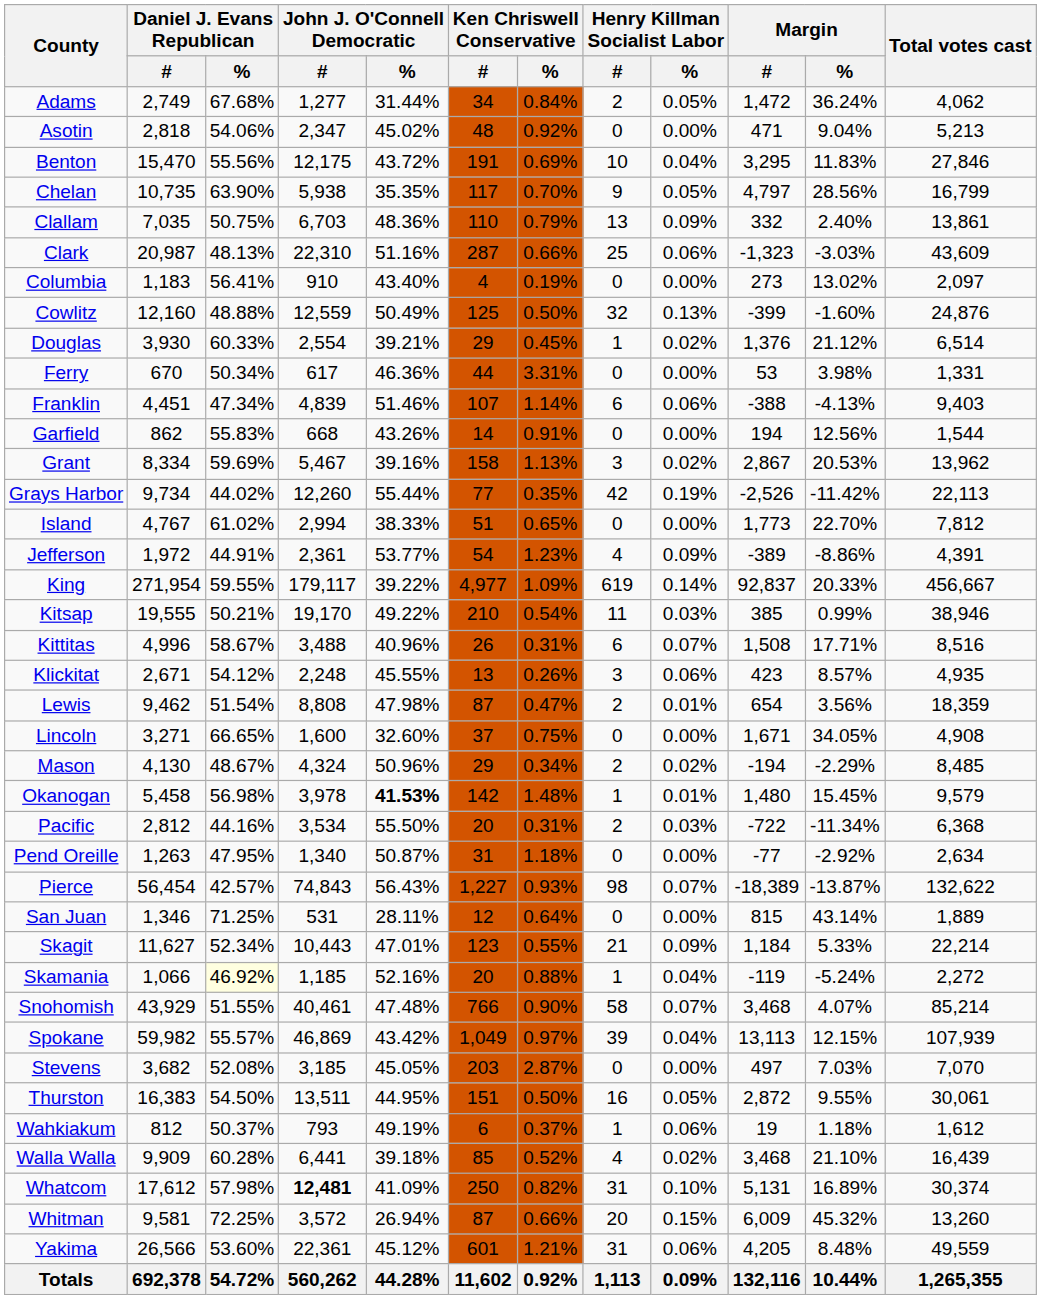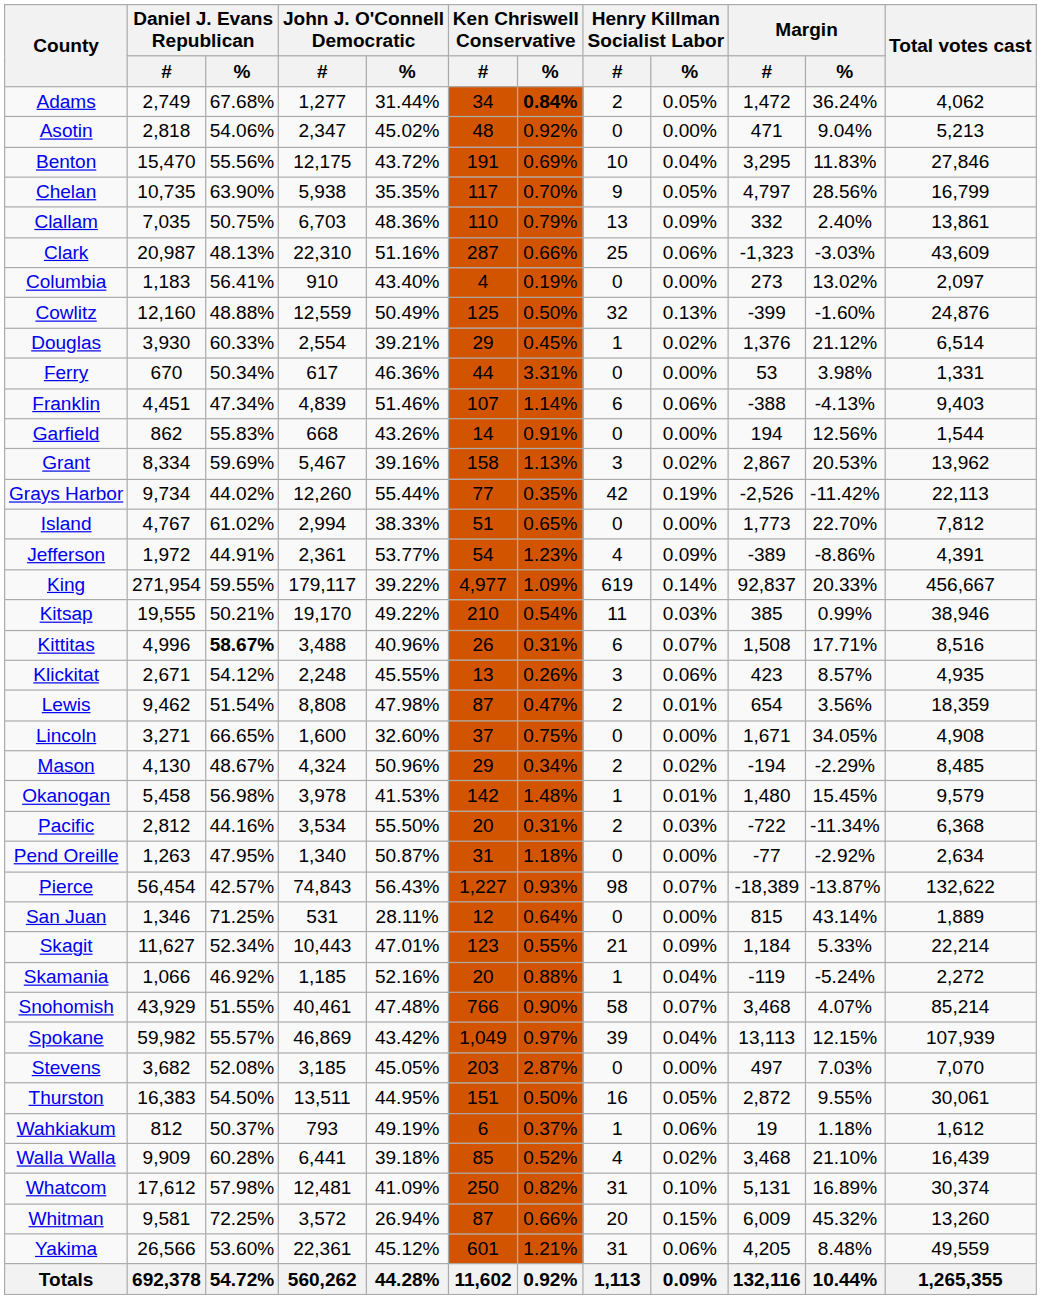(550, 101) normal -> (550, 101) bold
(242, 644) normal -> (242, 644) bold
(407, 795) bold -> (407, 795) normal
(242, 977) lightyellow background -> (242, 977) no background
(322, 1188) bold -> (322, 1188) normal
